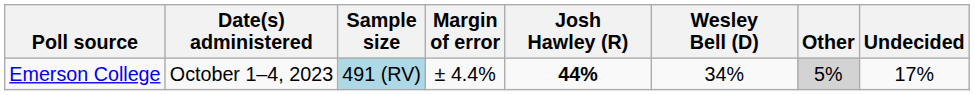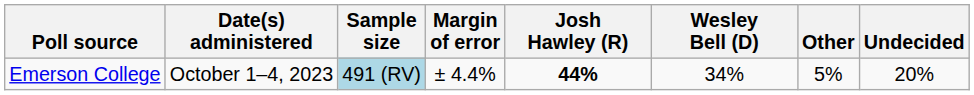(828, 74) lightgrey background -> (828, 74) no background
(914, 74) 17% -> (914, 74) 20%
